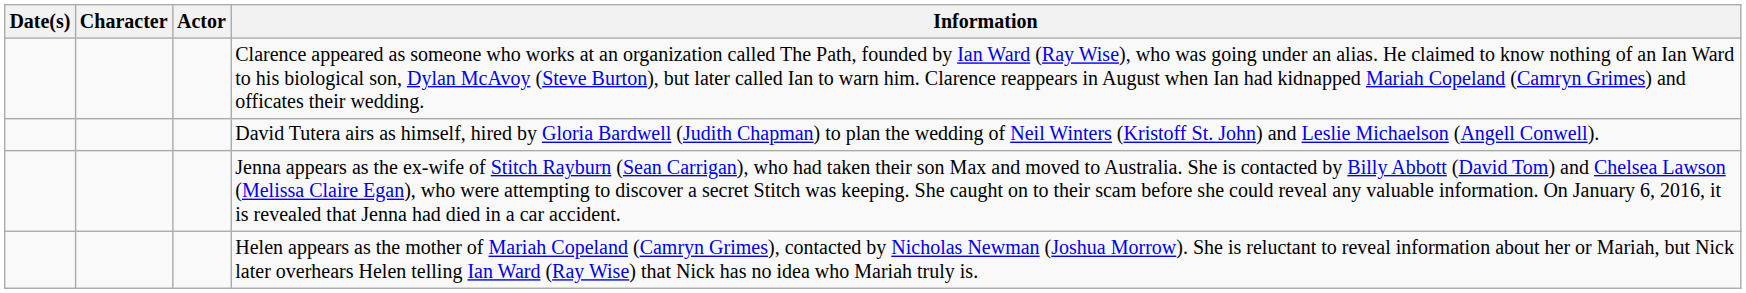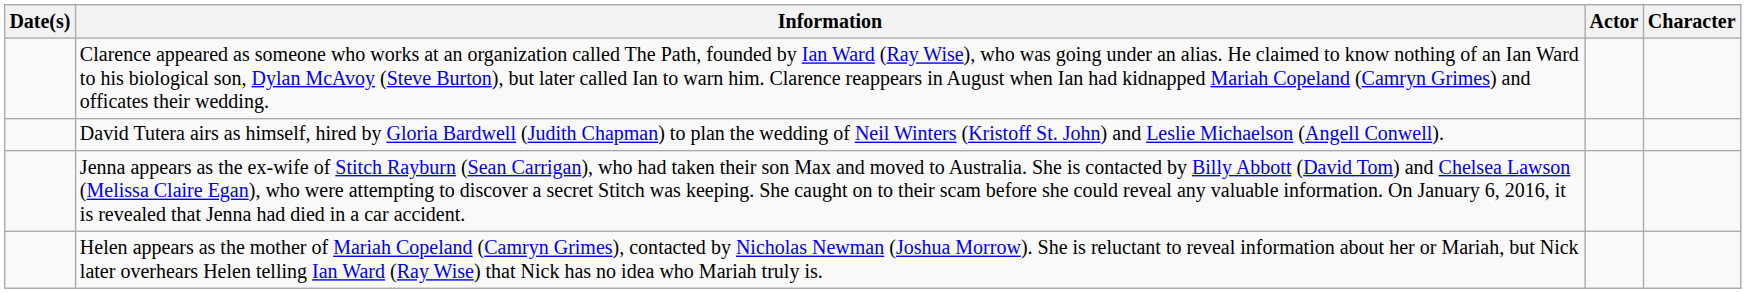columns swapped: (124, 21) <-> (985, 21)
